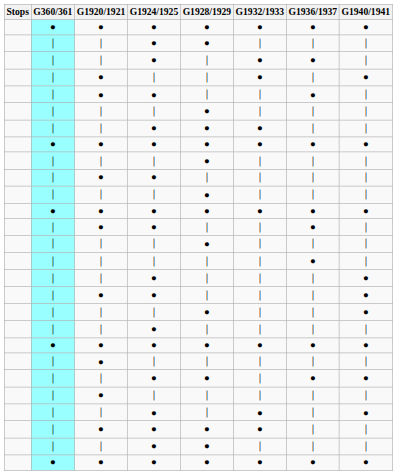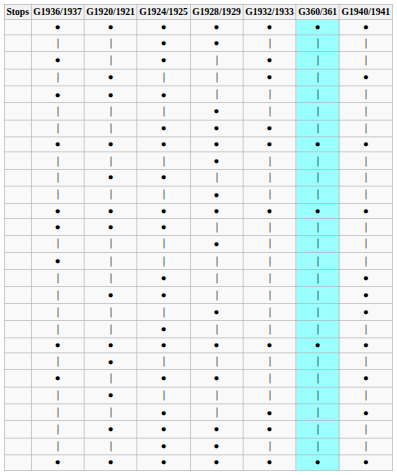columns swapped: (53, 12) <-> (313, 12)
